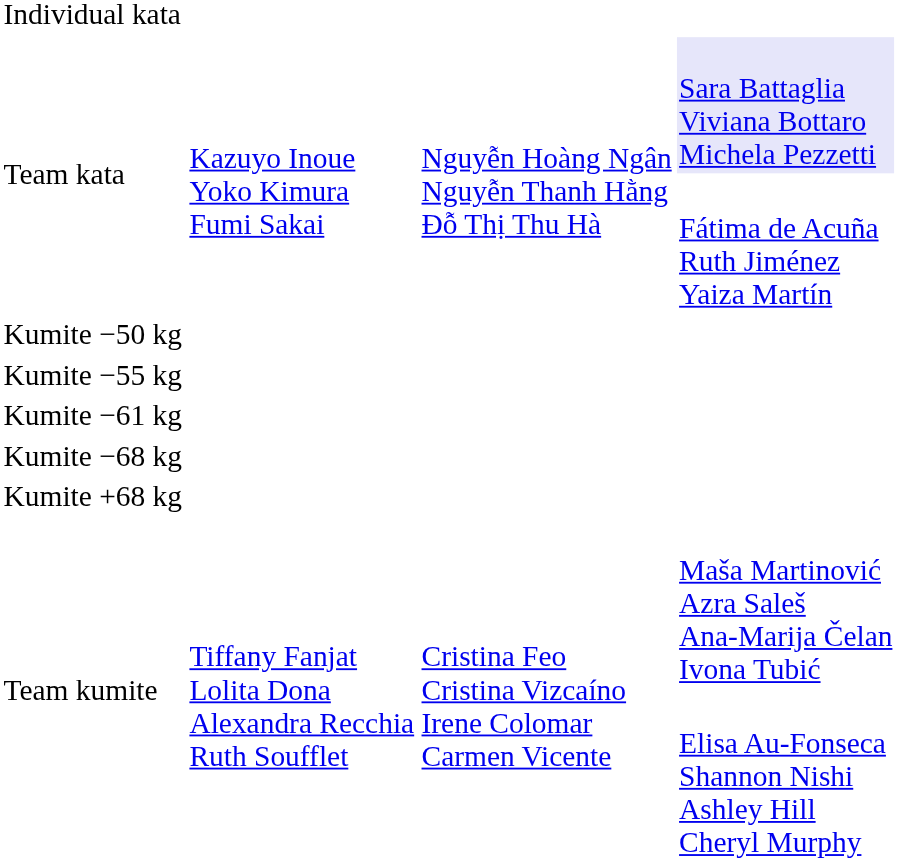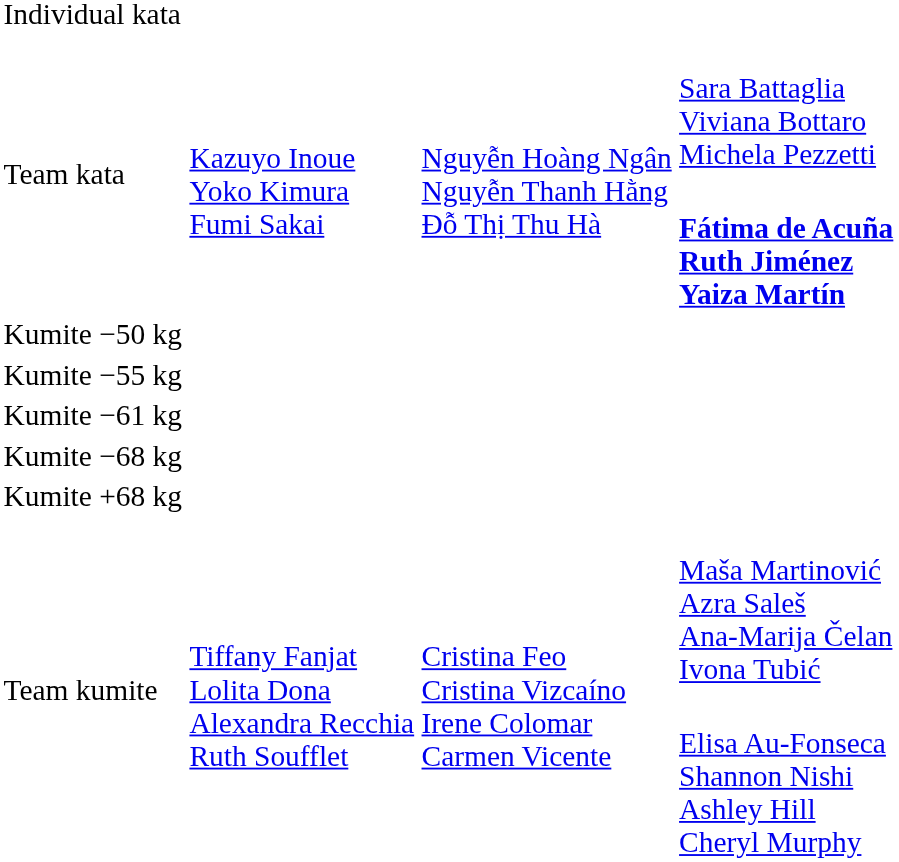(778, 121) lavender background -> (778, 121) no background
(779, 261) normal -> (786, 261) bold
